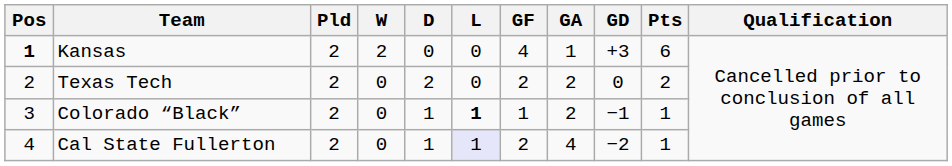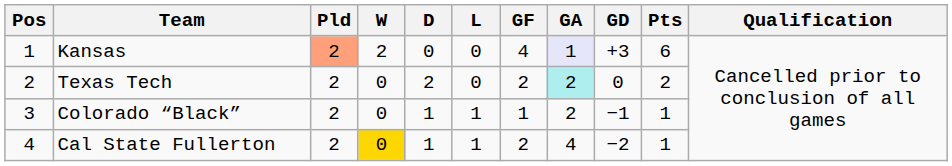(29, 51) bold -> (29, 51) normal
(334, 51) no background -> (334, 51) lightsalmon background
(571, 51) no background -> (571, 51) lavender background
(571, 83) no background -> (571, 83) paleturquoise background
(476, 114) bold -> (476, 114) normal
(381, 145) no background -> (381, 145) gold background
(476, 145) lavender background -> (476, 145) no background
